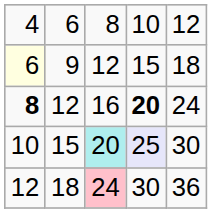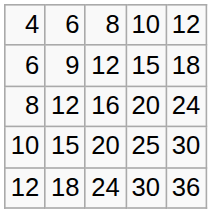(32, 65) lightyellow background -> (32, 65) no background
(32, 106) bold -> (32, 106) normal
(146, 106) bold -> (146, 106) normal
(105, 146) paleturquoise background -> (105, 146) no background
(146, 146) lavender background -> (146, 146) no background
(105, 187) pink background -> (105, 187) no background
